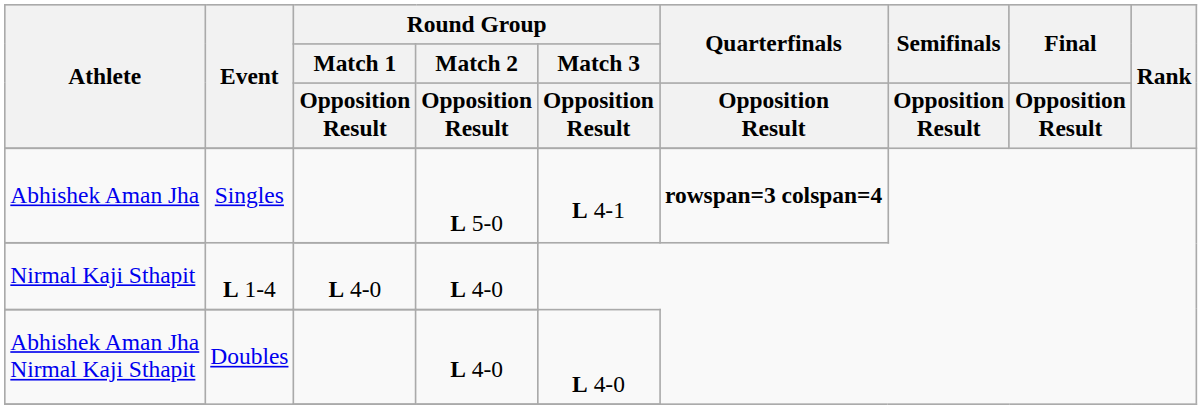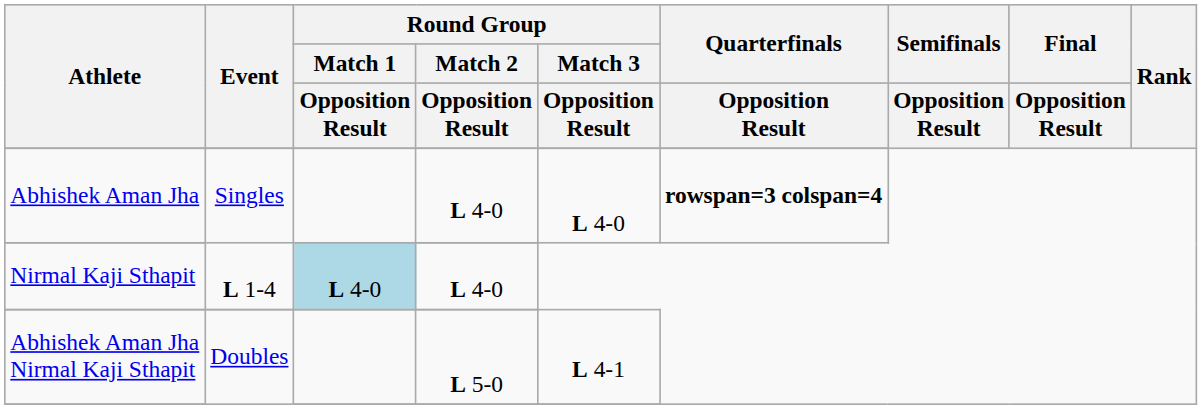(477, 223) L 5-0 -> (477, 209) L 4-0
(599, 209) L 4-1 -> (599, 223) L 4-0
(355, 289) no background -> (355, 289) lightblue background
(477, 370) L 4-0 -> (477, 384) L 5-0
(599, 384) L 4-0 -> (599, 370) L 4-1
